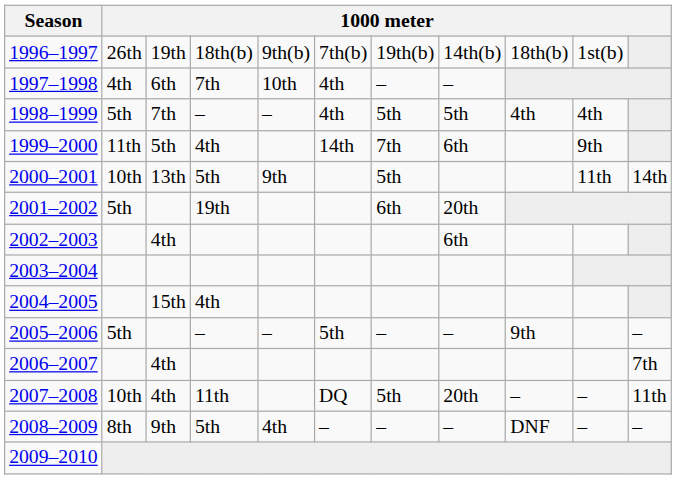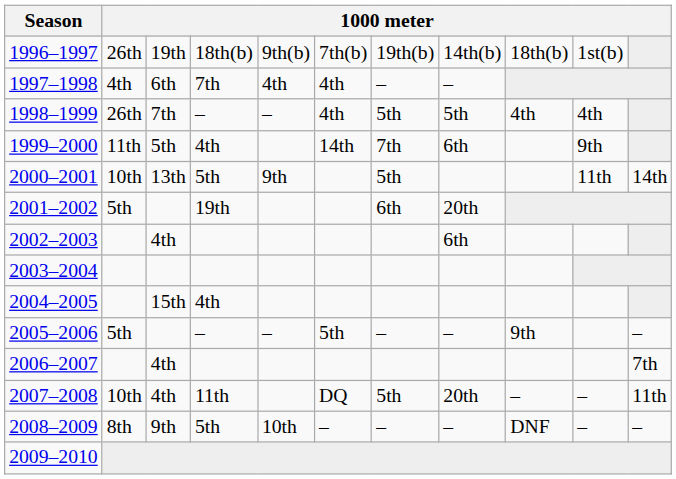(279, 83) 10th -> (275, 83) 4th
(119, 114) 5th -> (124, 114) 26th
(275, 426) 4th -> (279, 426) 10th
